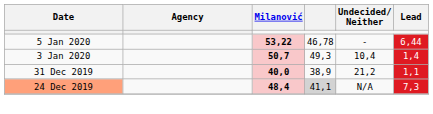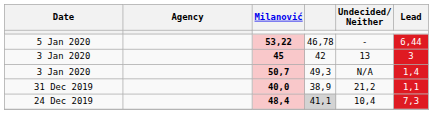+ row: (279, 56)
(365, 56) 10,4 -> (365, 71) N/A
(64, 86) lightsalmon background -> (64, 101) no background
(365, 86) N/A -> (365, 101) 10,4
